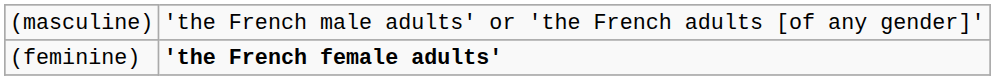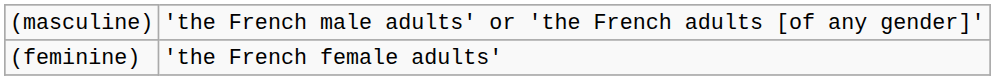(333, 58) bold -> (333, 58) normal
